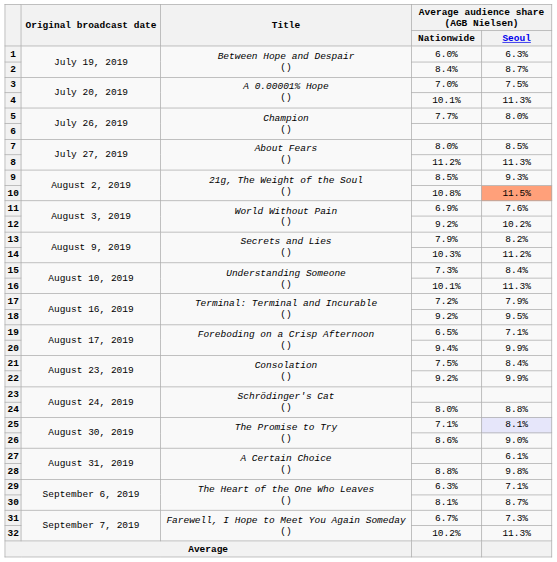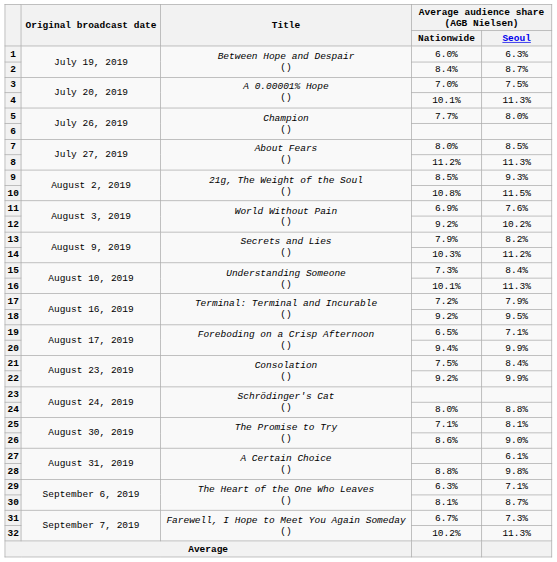(517, 193) lightsalmon background -> (517, 193) no background
(517, 425) lavender background -> (517, 425) no background
